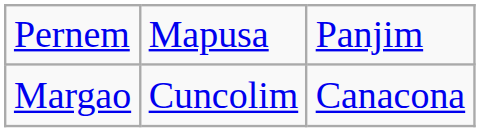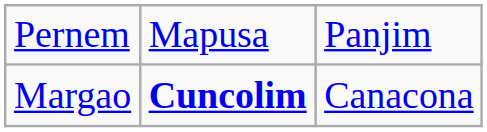(223, 94) normal -> (228, 94) bold
